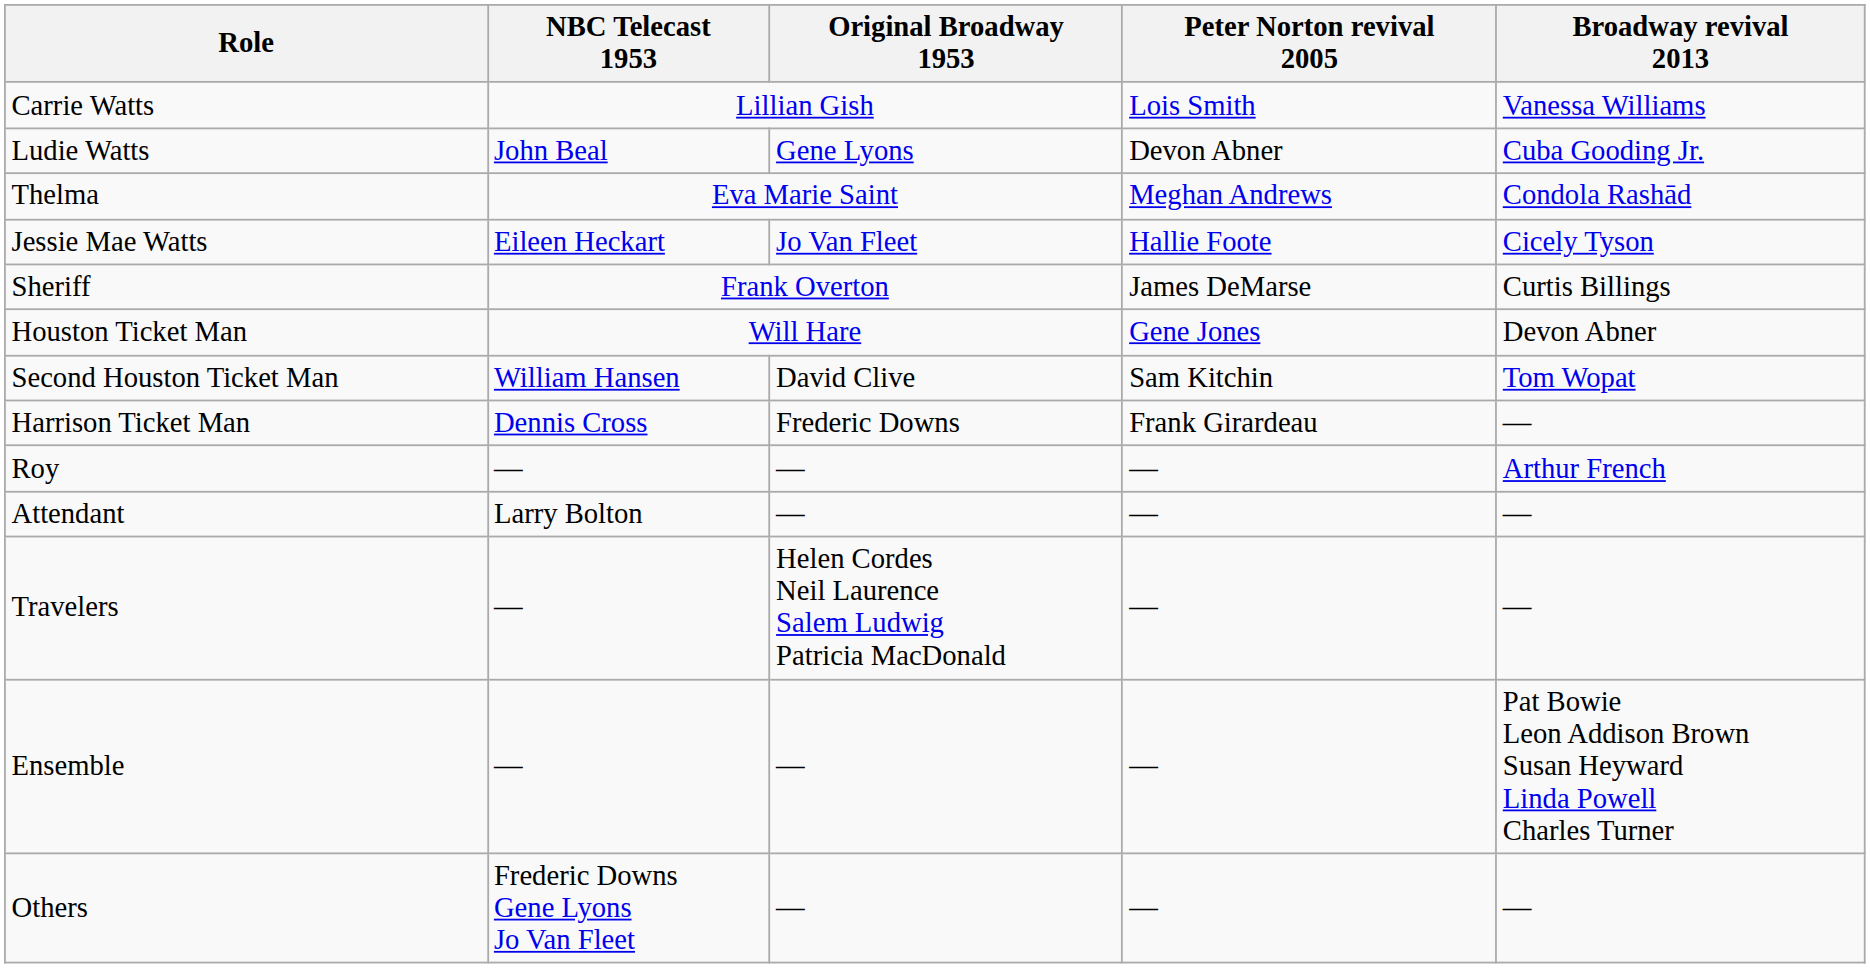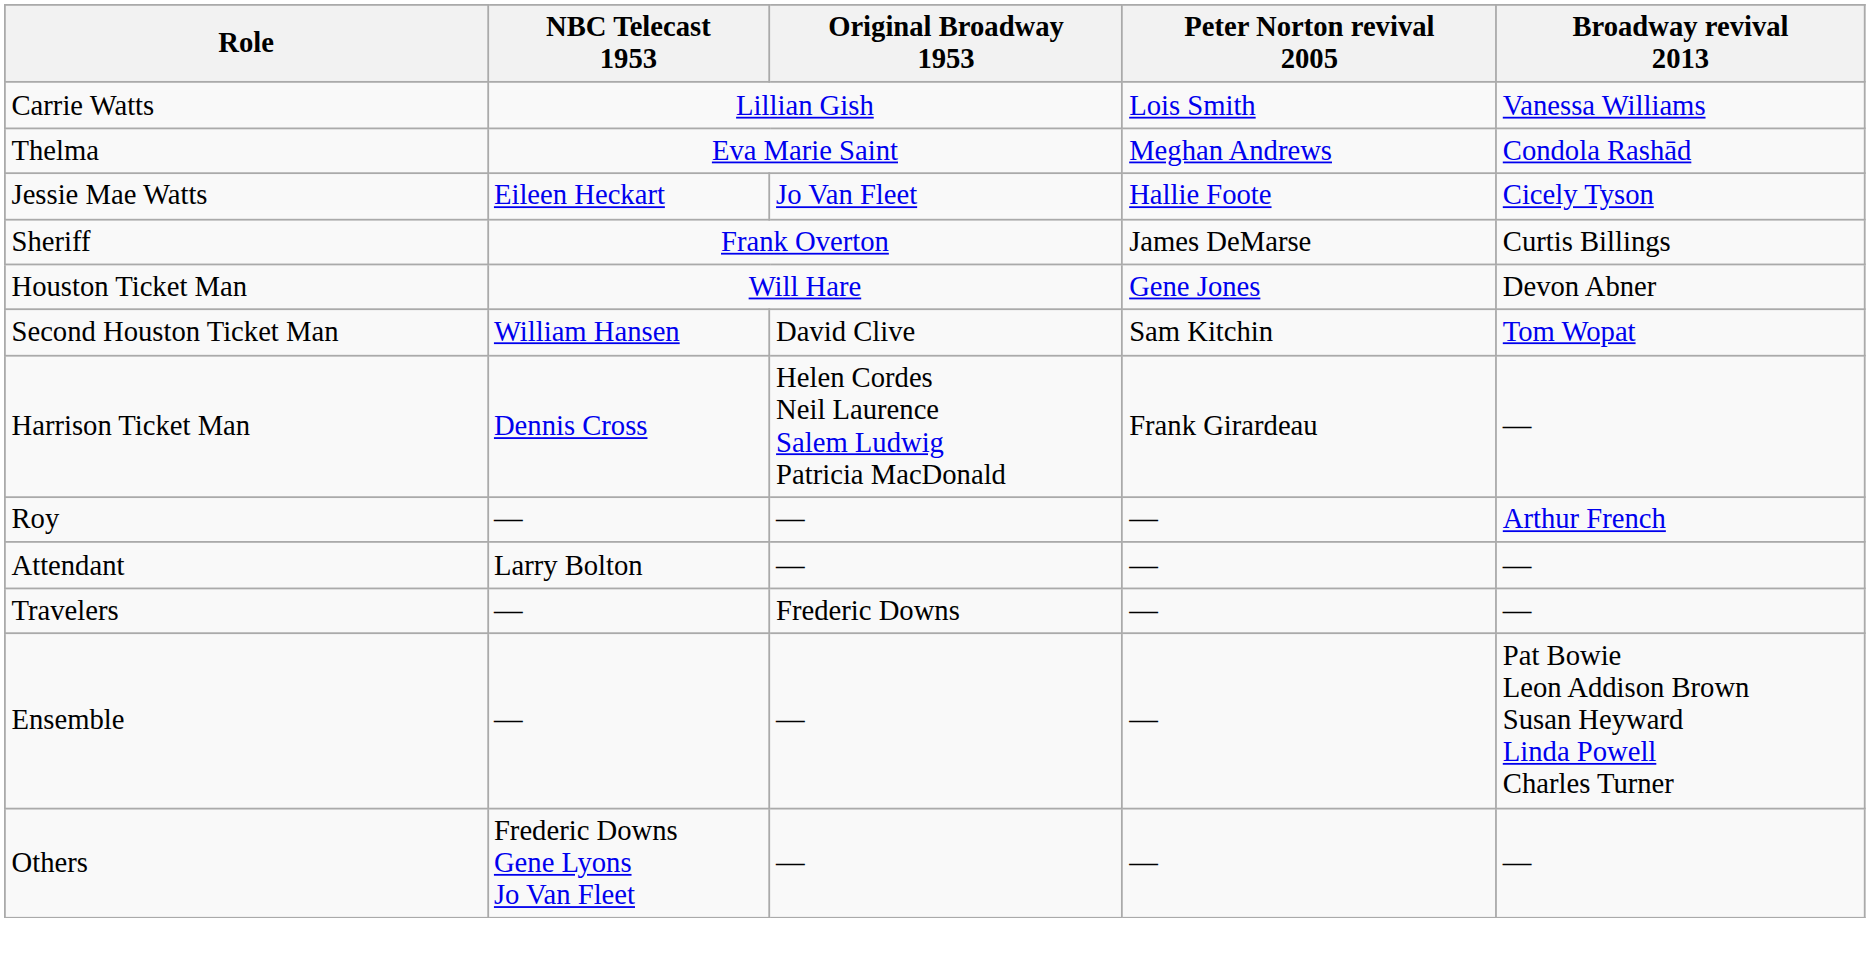- row: (80, 150)
(868, 422) Frederic Downs -> (891, 425) Helen Cordes Neil Laurence Salem Ludwig Patricia MacDonald
(891, 607) Helen Cordes Neil Laurence Salem Ludwig Patricia MacDonald -> (868, 610) Frederic Downs
